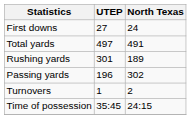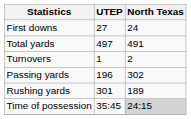rows swapped: (38, 59) <-> (29, 91)
(140, 106) no background -> (140, 106) lightgrey background
